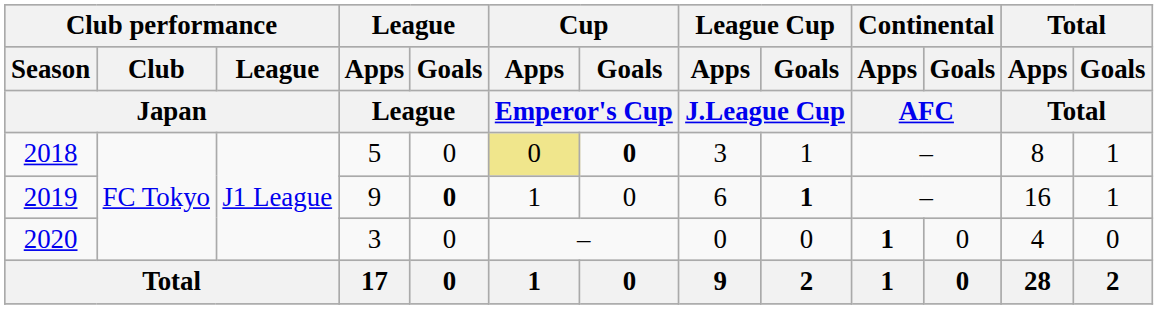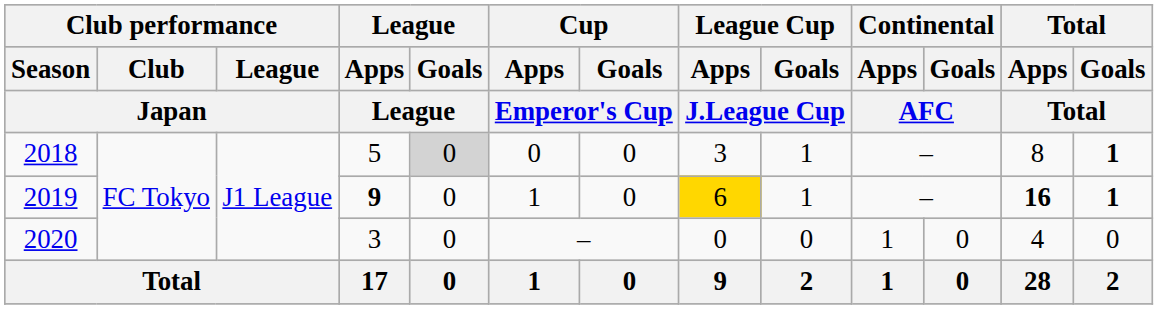(450, 153) no background -> (450, 153) lightgrey background
(534, 153) khaki background -> (534, 153) no background
(629, 153) bold -> (629, 153) normal
(1113, 153) normal -> (1113, 153) bold
(374, 196) normal -> (374, 196) bold
(450, 196) bold -> (450, 196) normal
(720, 196) no background -> (720, 196) gold background
(806, 196) bold -> (806, 196) normal
(1038, 196) normal -> (1038, 196) bold
(1113, 196) normal -> (1113, 196) bold
(887, 238) bold -> (887, 238) normal
